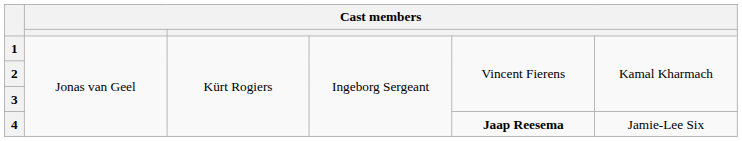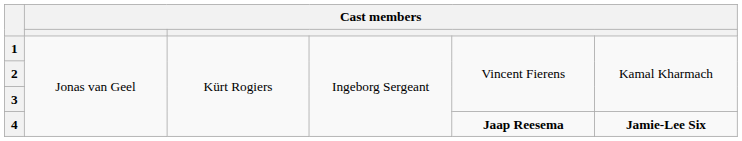(666, 124) normal -> (666, 124) bold
